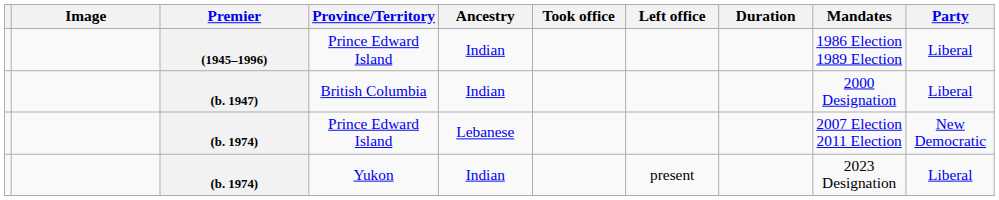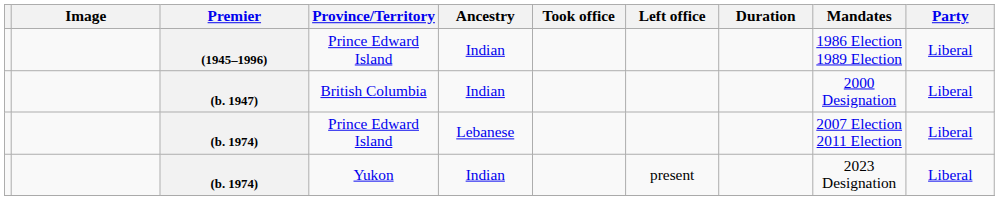(950, 132) New Democratic -> (950, 132) Liberal
